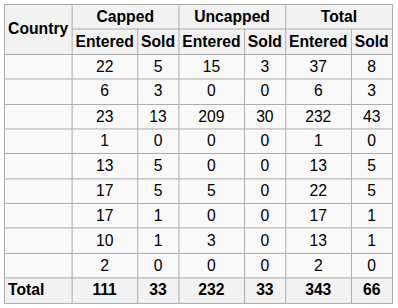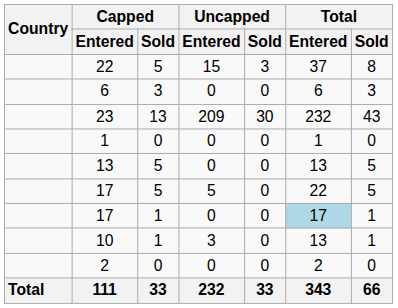(318, 215) no background -> (318, 215) lightblue background
